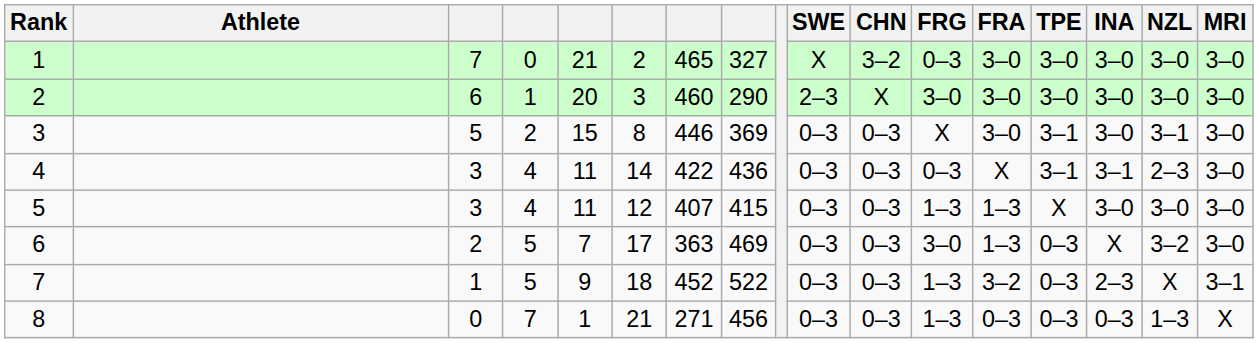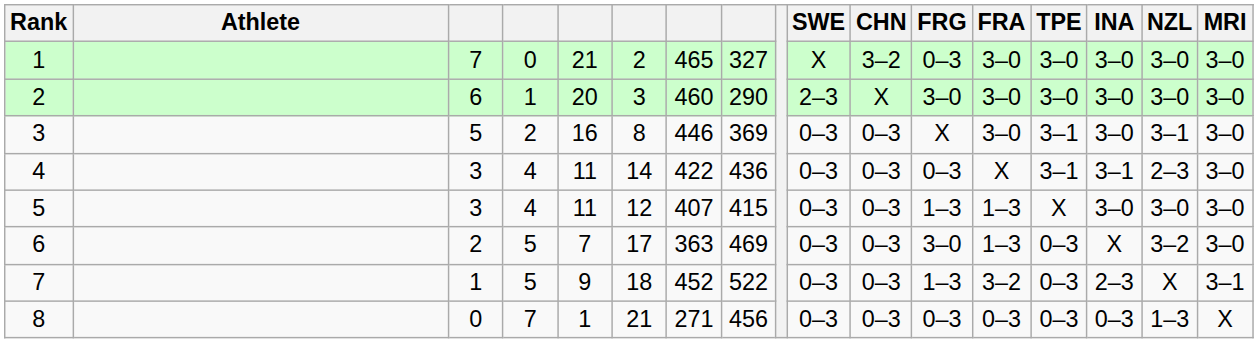(585, 134) 15 -> (585, 134) 16
(942, 319) 1–3 -> (942, 319) 0–3
